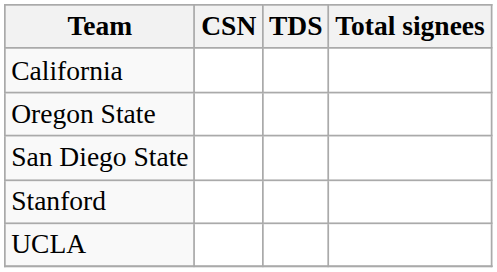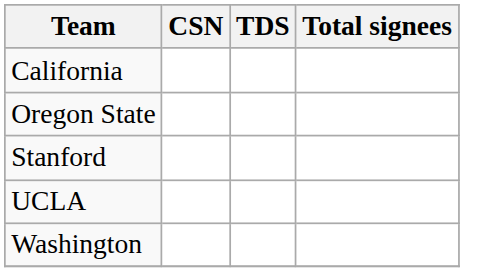- row: (100, 157)
+ row: (77, 244)
